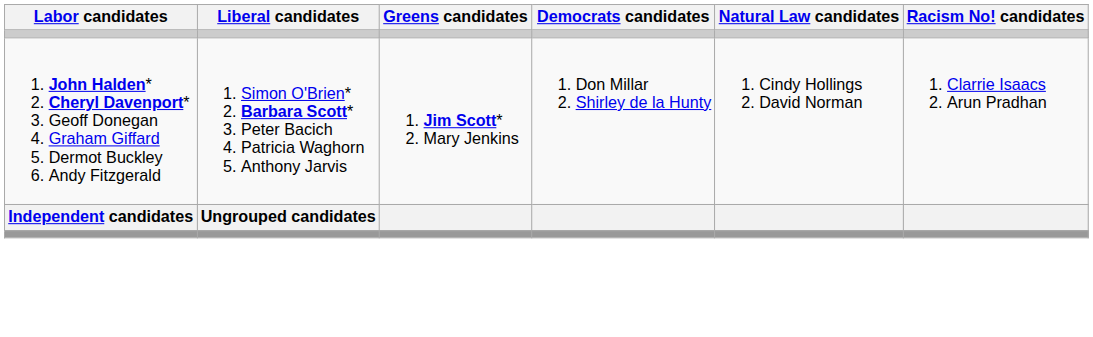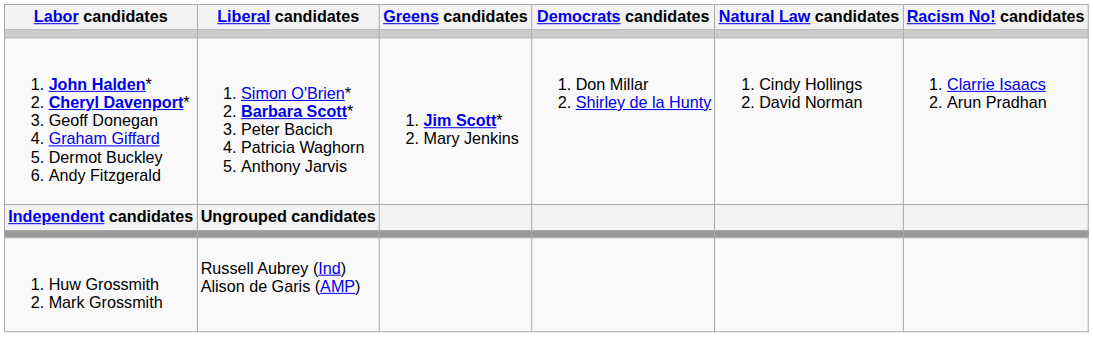+ row: (101, 294)
